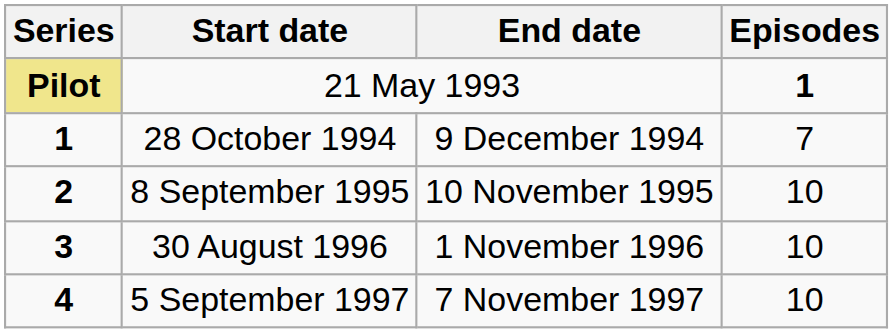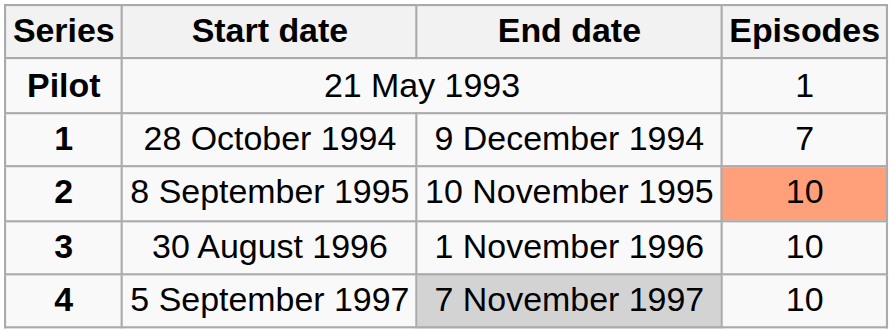(64, 85) khaki background -> (64, 85) no background
(805, 85) bold -> (805, 85) normal
(805, 192) no background -> (805, 192) lightsalmon background
(569, 300) no background -> (569, 300) lightgrey background
